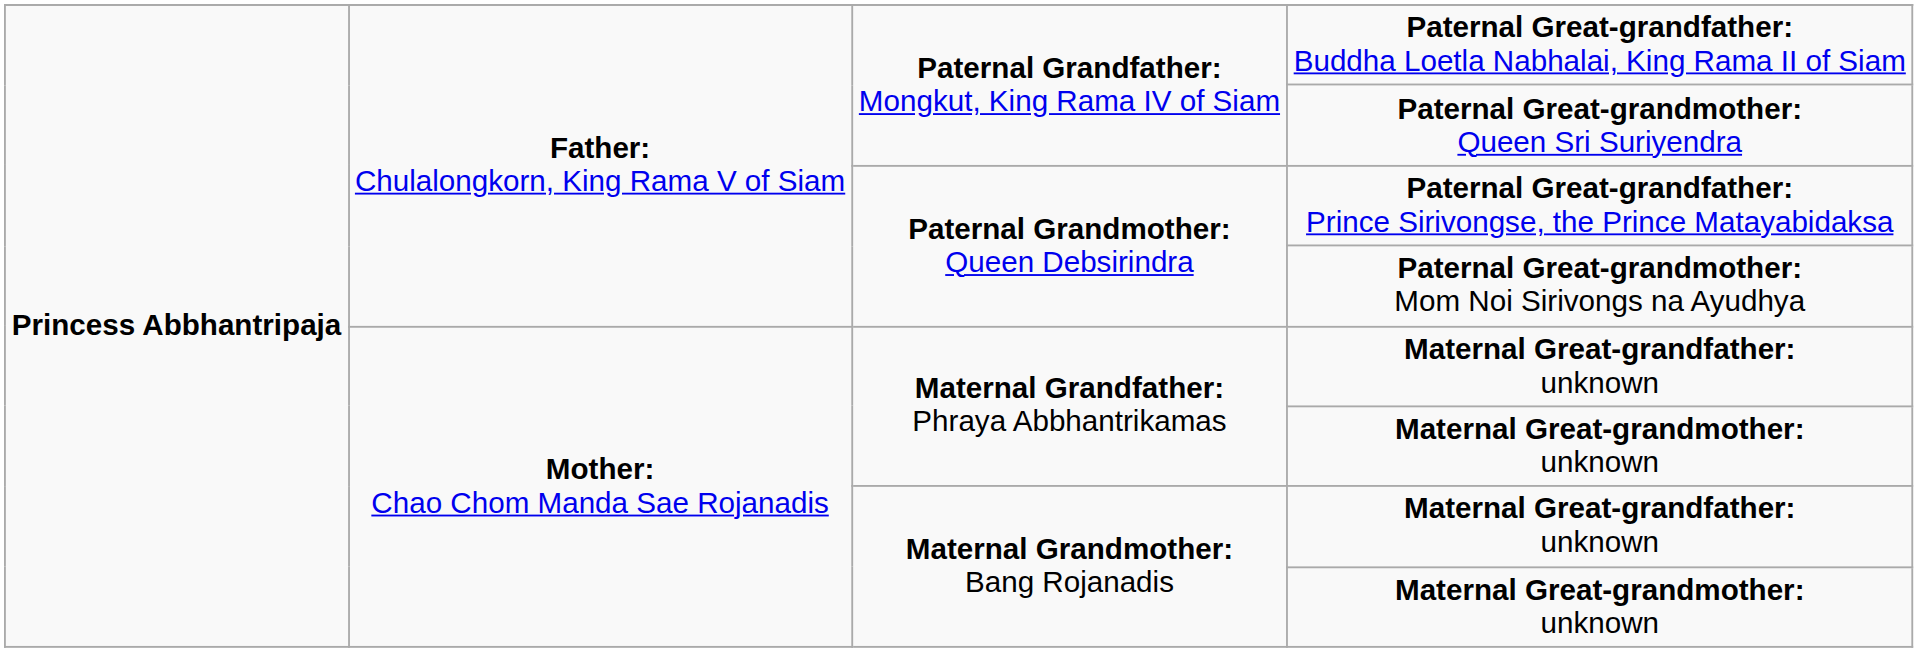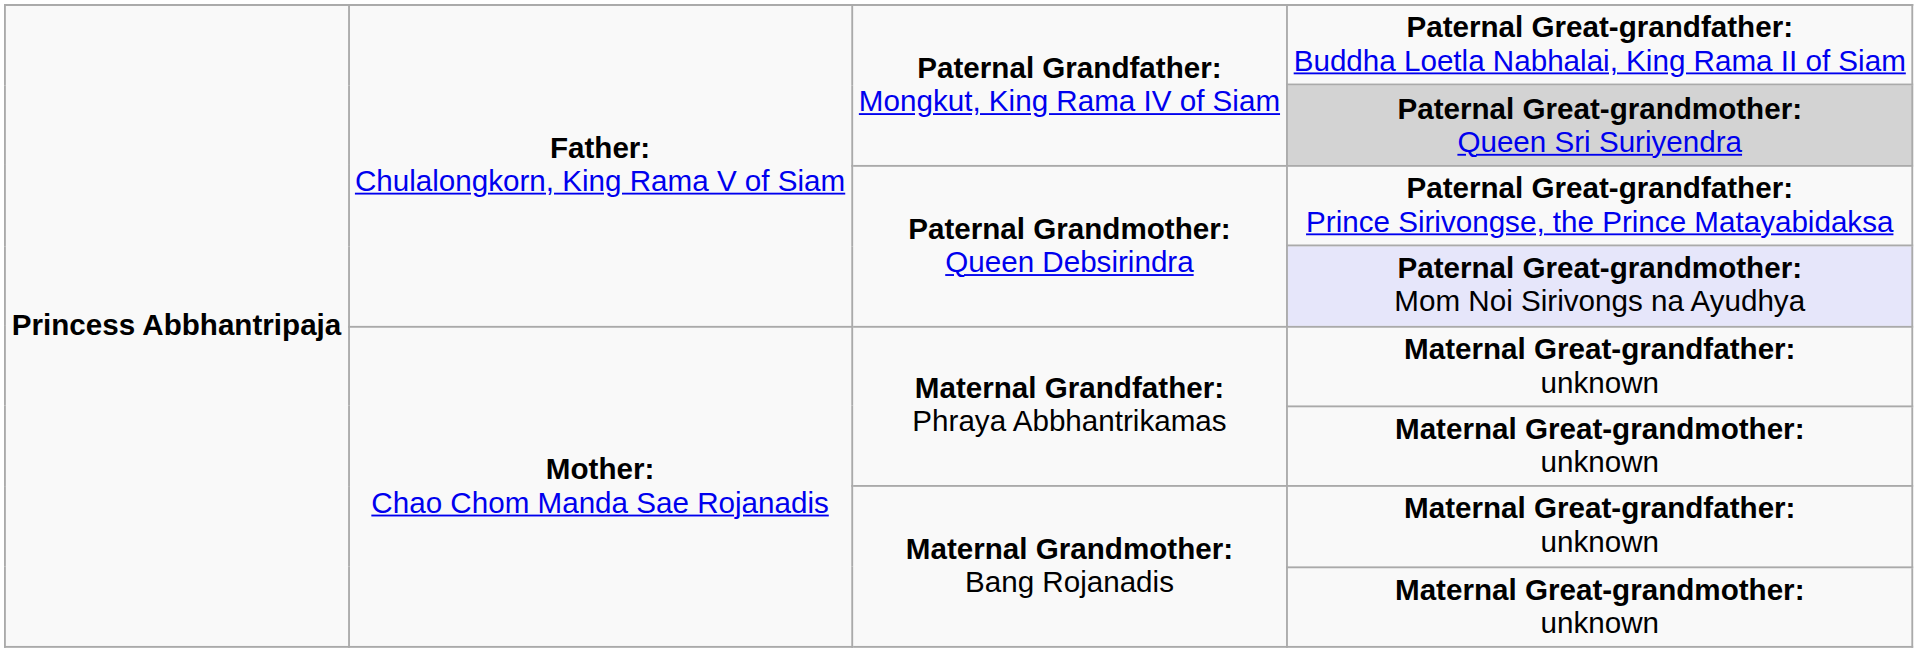(1600, 124) no background -> (1600, 124) lightgrey background
(1600, 285) no background -> (1600, 285) lavender background
